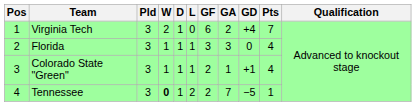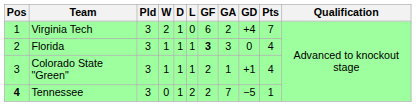(208, 47) normal -> (208, 47) bold
(17, 93) normal -> (17, 93) bold
(166, 93) bold -> (166, 93) normal
